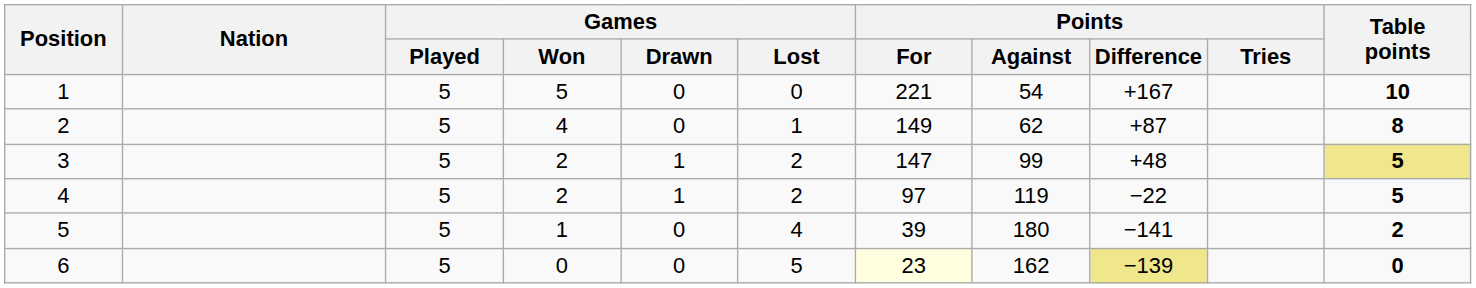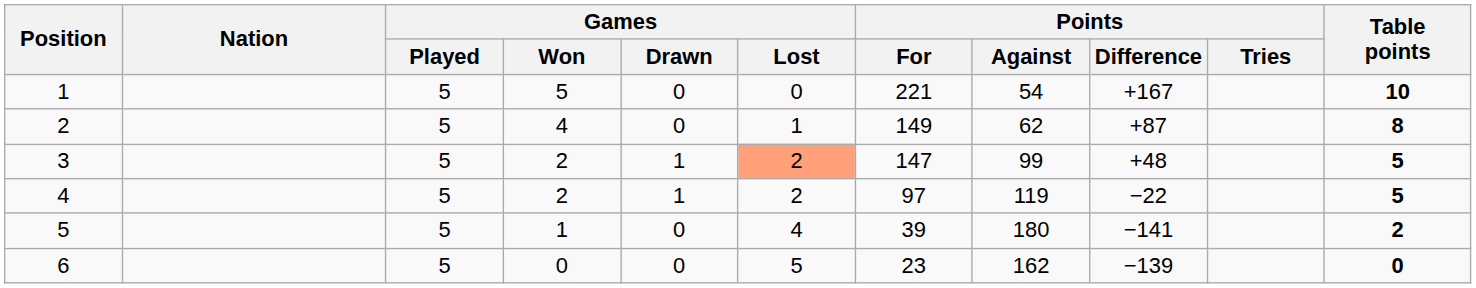(797, 160) no background -> (797, 160) lightsalmon background
(1398, 160) khaki background -> (1398, 160) no background
(914, 265) lightyellow background -> (914, 265) no background
(1148, 265) khaki background -> (1148, 265) no background
